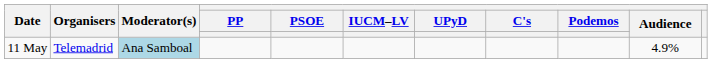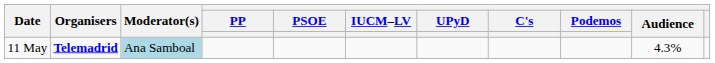(83, 47) normal -> (86, 47) bold
(665, 47) 4.9% -> (668, 47) 4.3%
